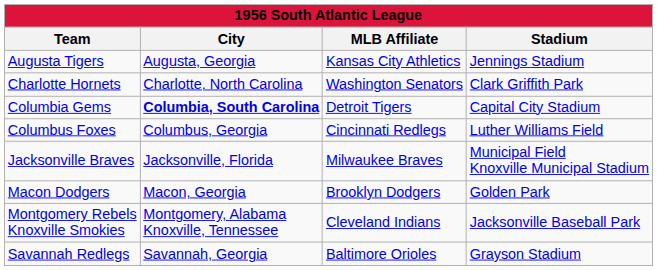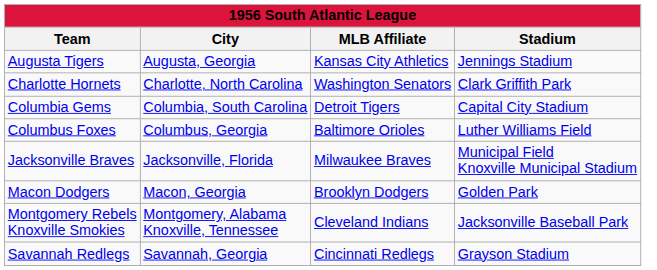(231, 107) bold -> (225, 107) normal
(386, 130) Cincinnati Redlegs -> (369, 130) Baltimore Orioles
(381, 253) Baltimore Orioles -> (374, 253) Cincinnati Redlegs
